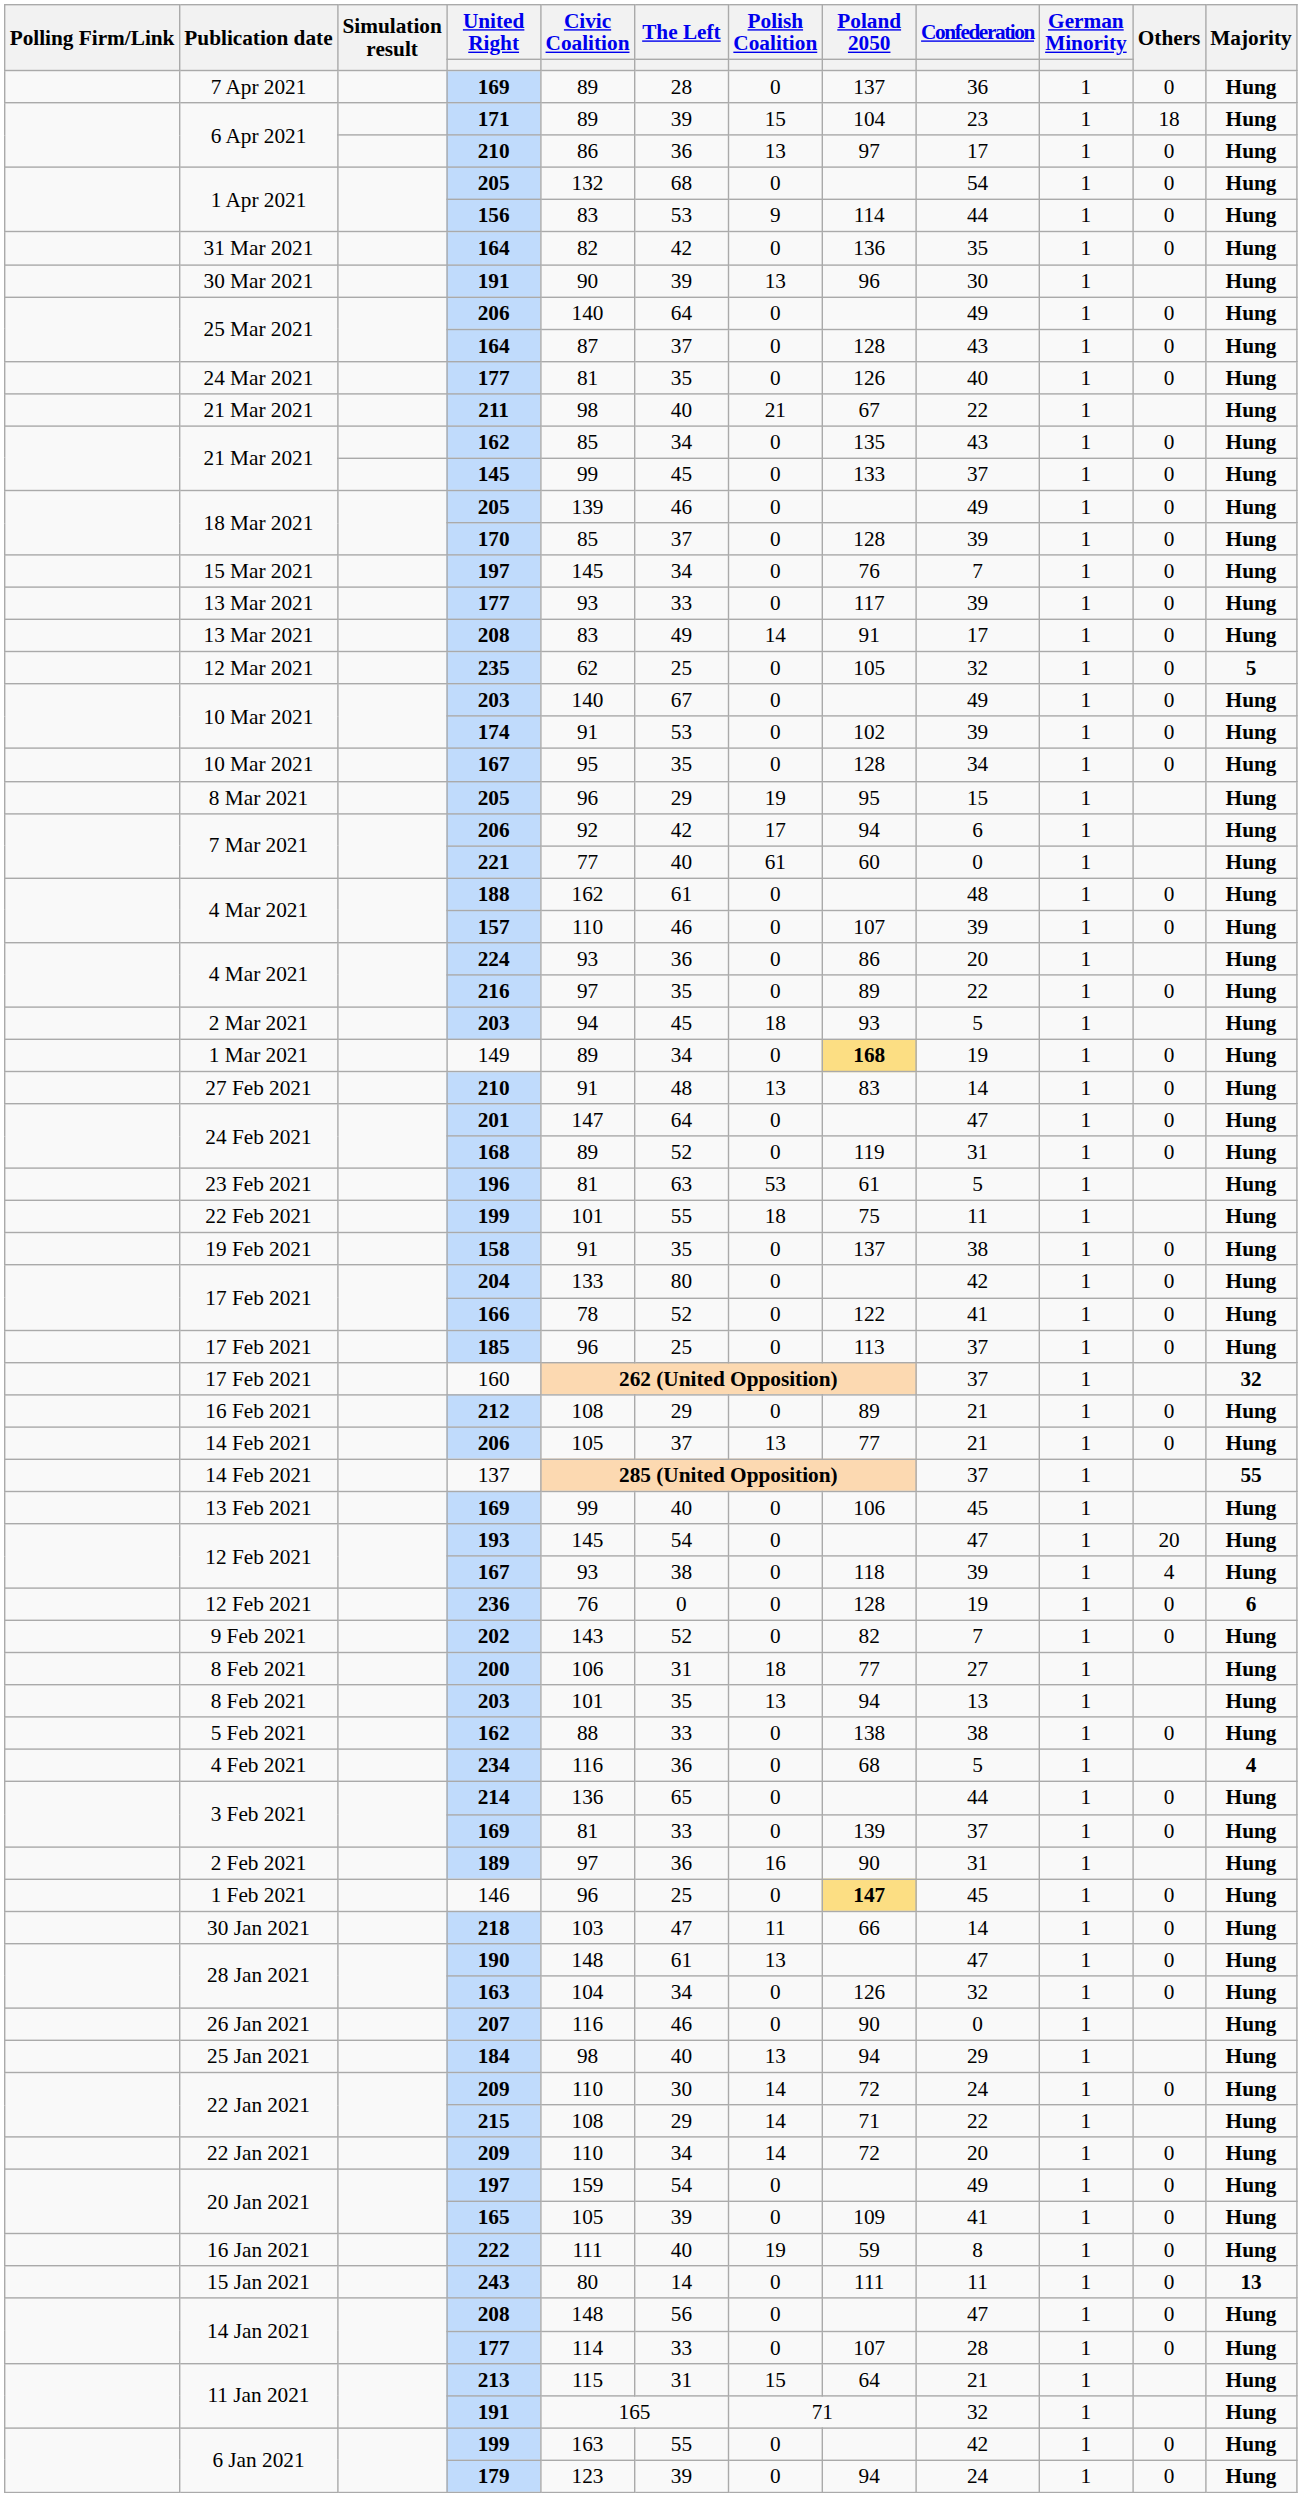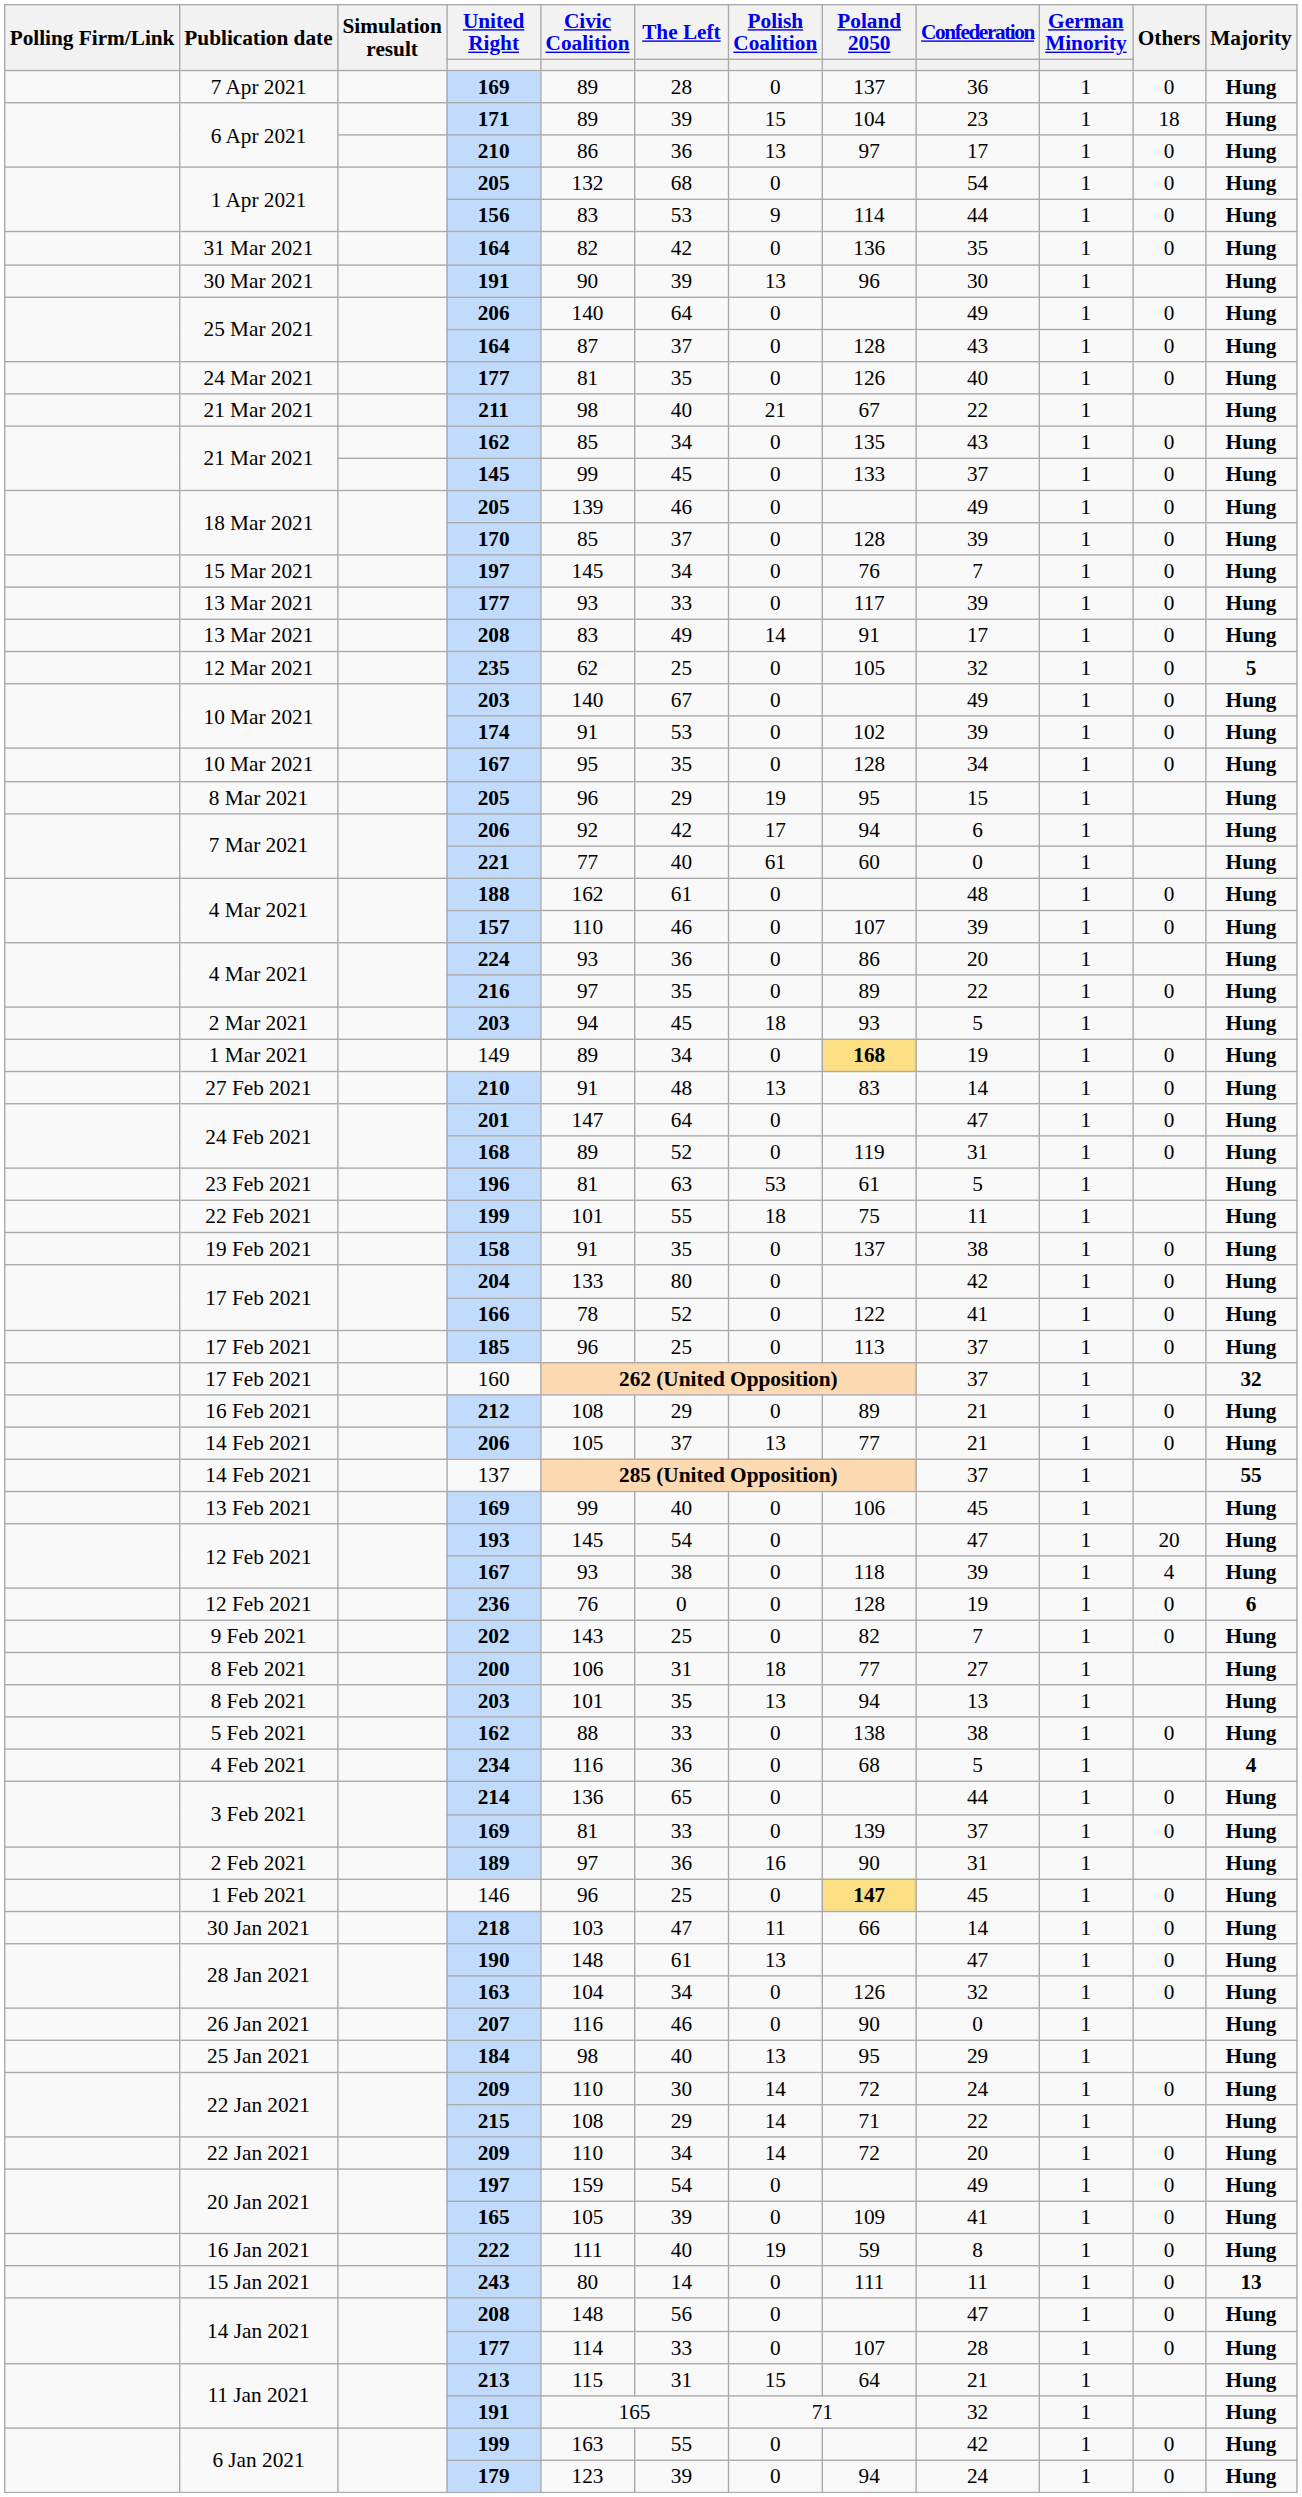(681, 1636) 52 -> (681, 1636) 25
(869, 2056) 94 -> (869, 2056) 95
